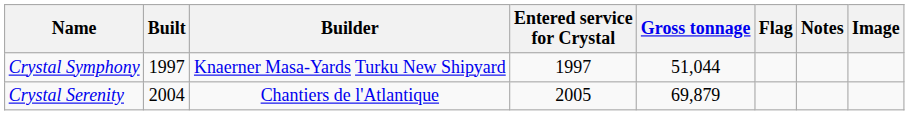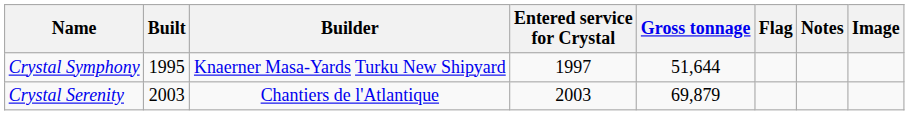(167, 67) 1997 -> (167, 67) 1995
(696, 67) 51,044 -> (696, 67) 51,644
(167, 95) 2004 -> (167, 95) 2003
(573, 95) 2005 -> (573, 95) 2003
